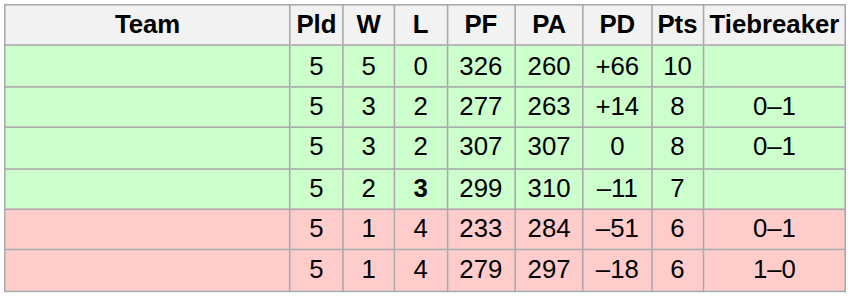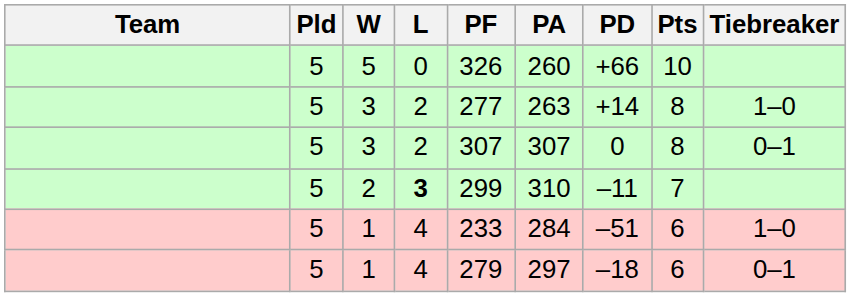(774, 106) 0–1 -> (774, 106) 1–0
(774, 229) 0–1 -> (774, 229) 1–0
(774, 270) 1–0 -> (774, 270) 0–1
